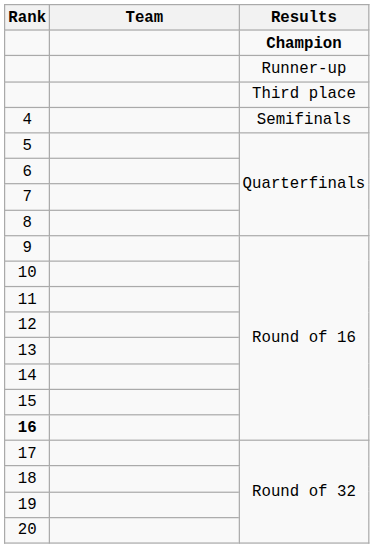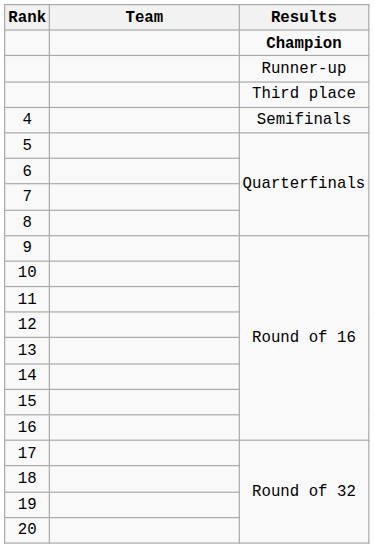(27, 428) bold -> (27, 428) normal
